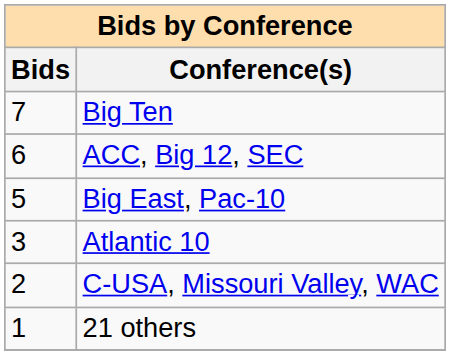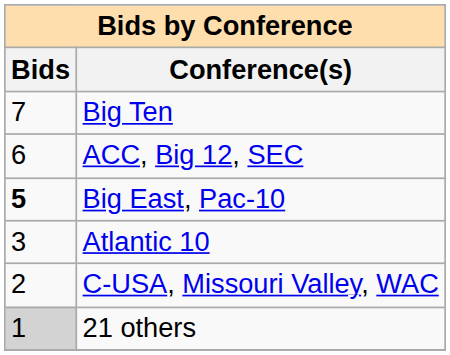(19, 198) normal -> (19, 198) bold
(19, 328) no background -> (19, 328) lightgrey background
